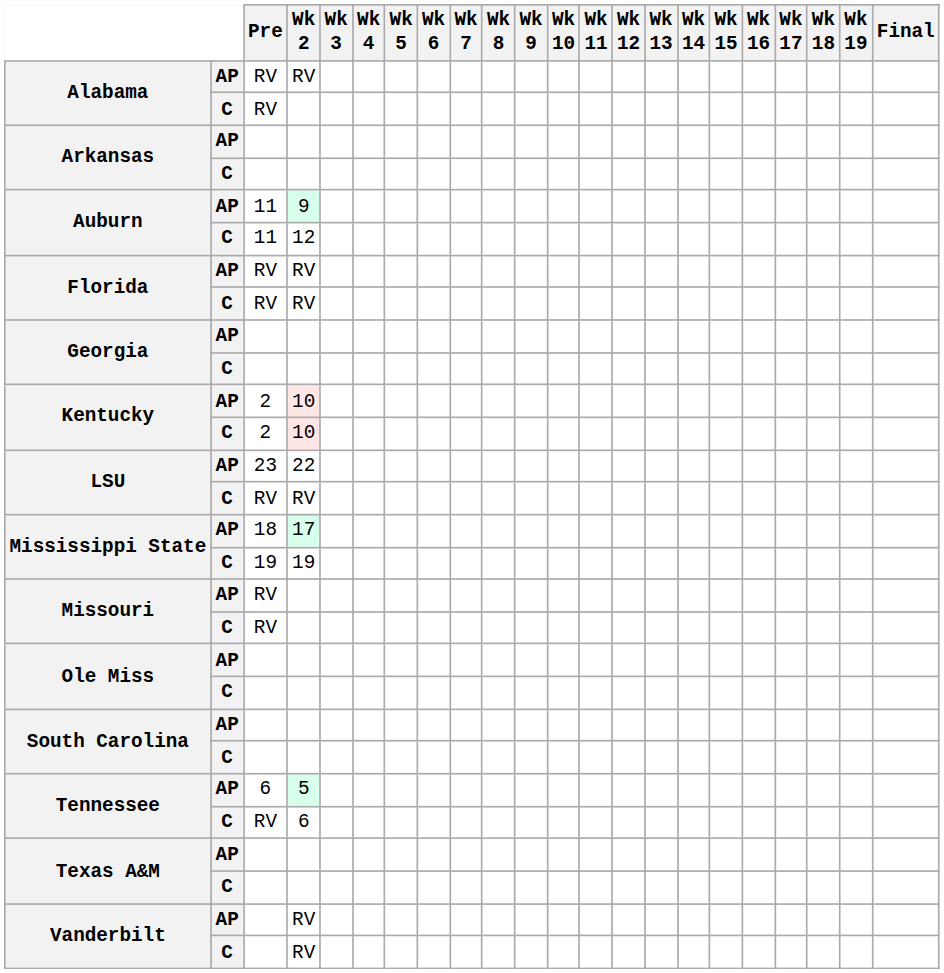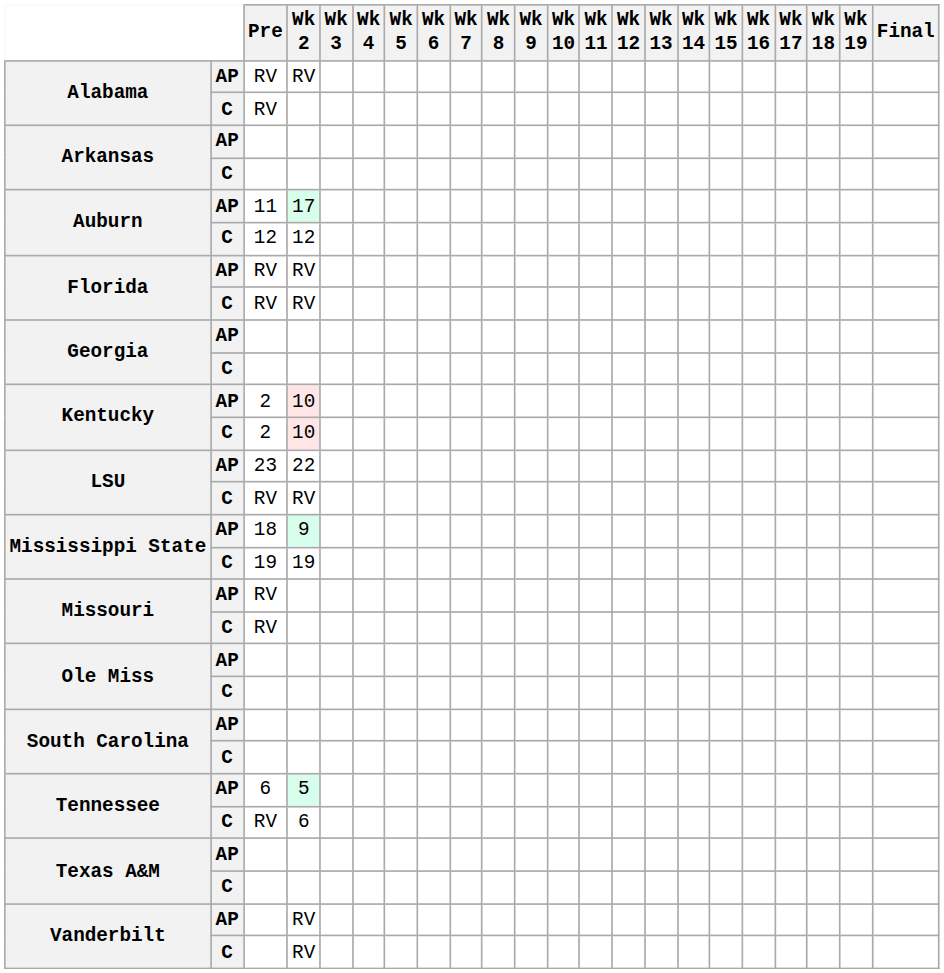(304, 206) 9 -> (304, 206) 17
(265, 238) 11 -> (265, 238) 12
(304, 530) 17 -> (304, 530) 9
